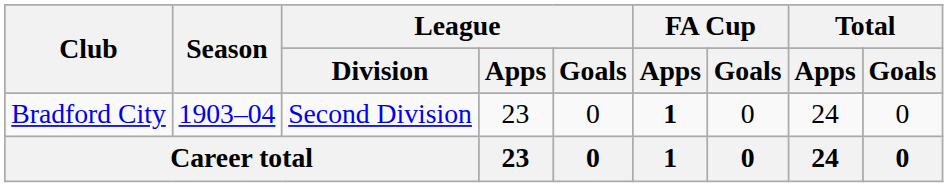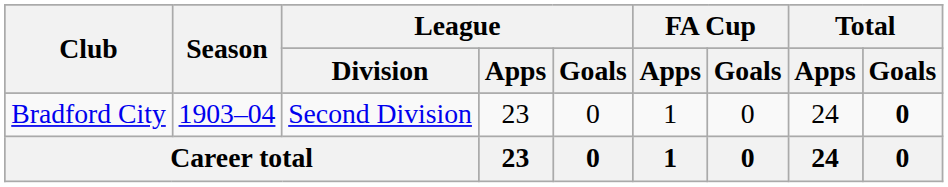(670, 114) bold -> (670, 114) normal
(902, 114) normal -> (902, 114) bold
